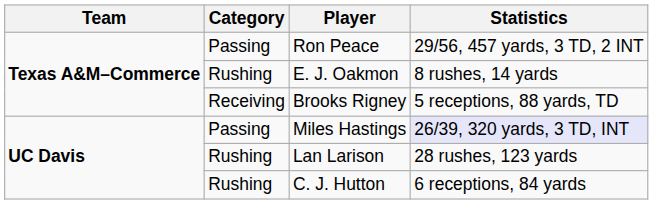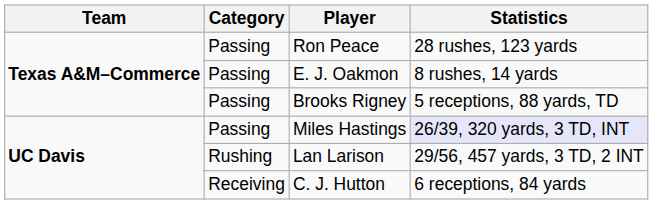(529, 46) 29/56, 457 yards, 3 TD, 2 INT -> (496, 46) 28 rushes, 123 yards
(240, 74) Rushing -> (239, 74) Passing
(247, 101) Receiving -> (239, 101) Passing
(496, 157) 28 rushes, 123 yards -> (529, 157) 29/56, 457 yards, 3 TD, 2 INT
(240, 184) Rushing -> (247, 184) Receiving
